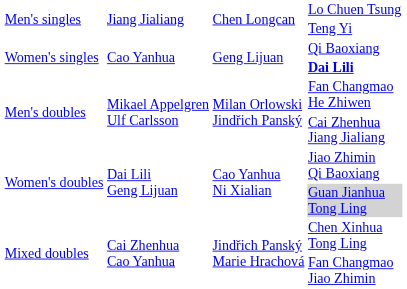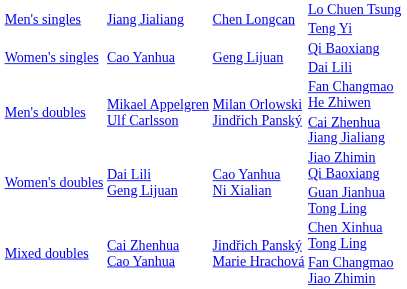(331, 67) bold -> (330, 67) normal
(346, 200) lightgrey background -> (346, 200) no background
